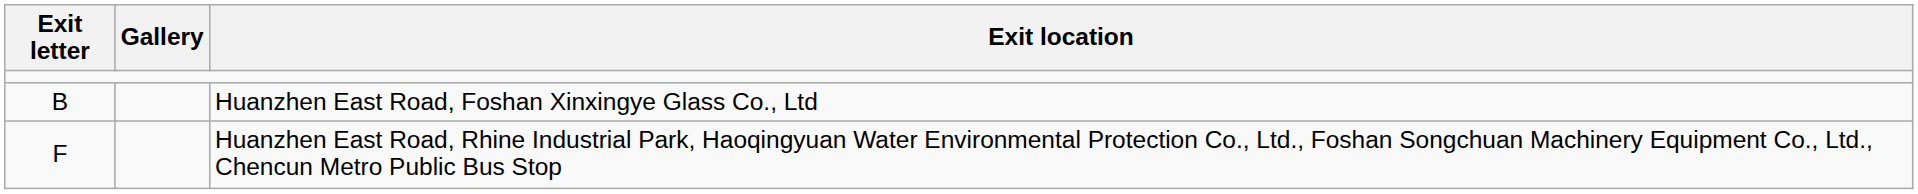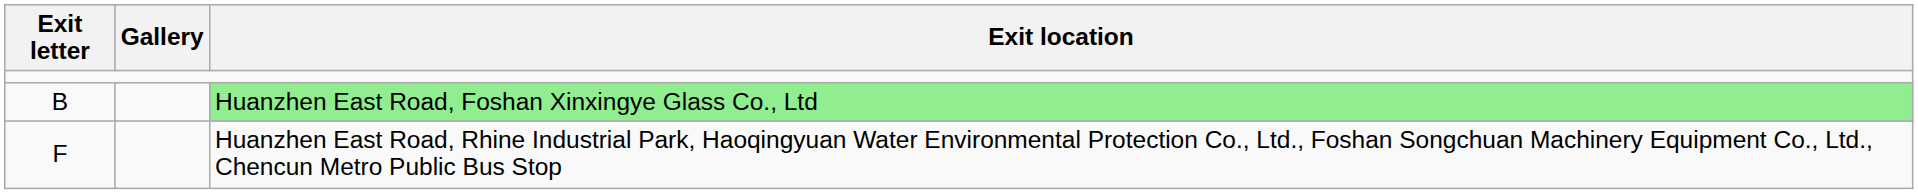(516, 101) no background -> (516, 101) lightgreen background
